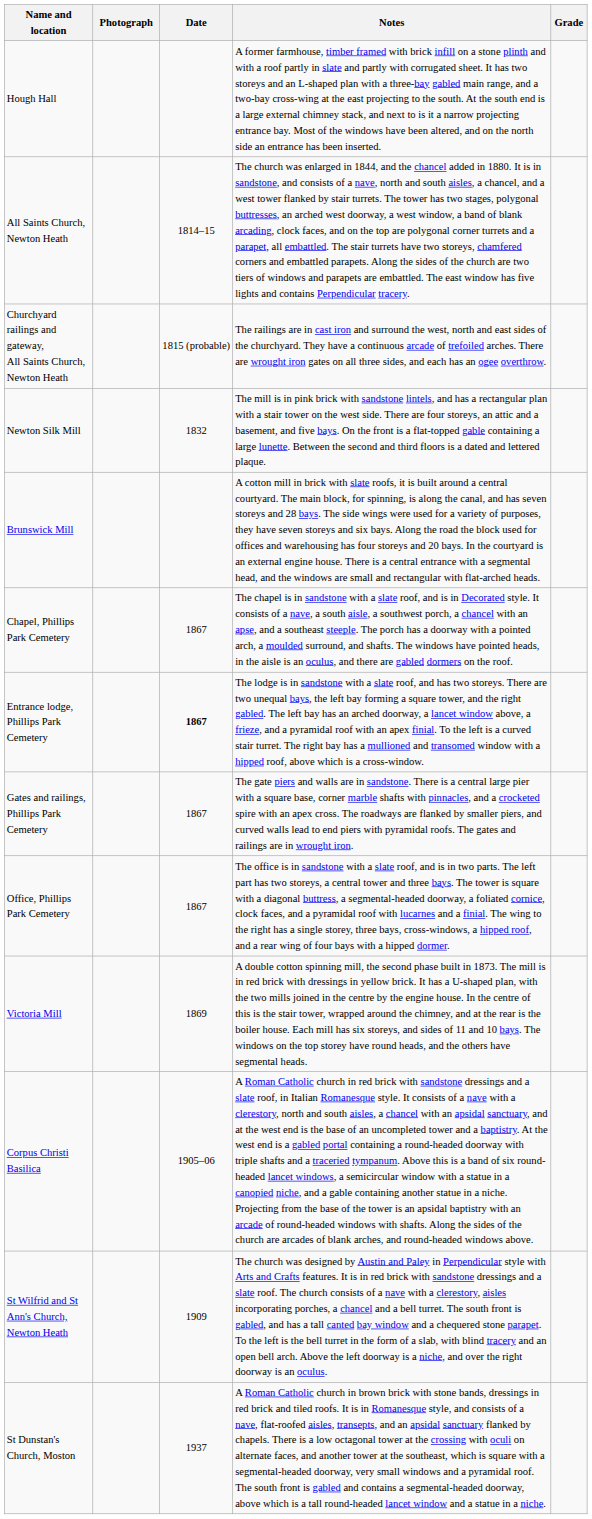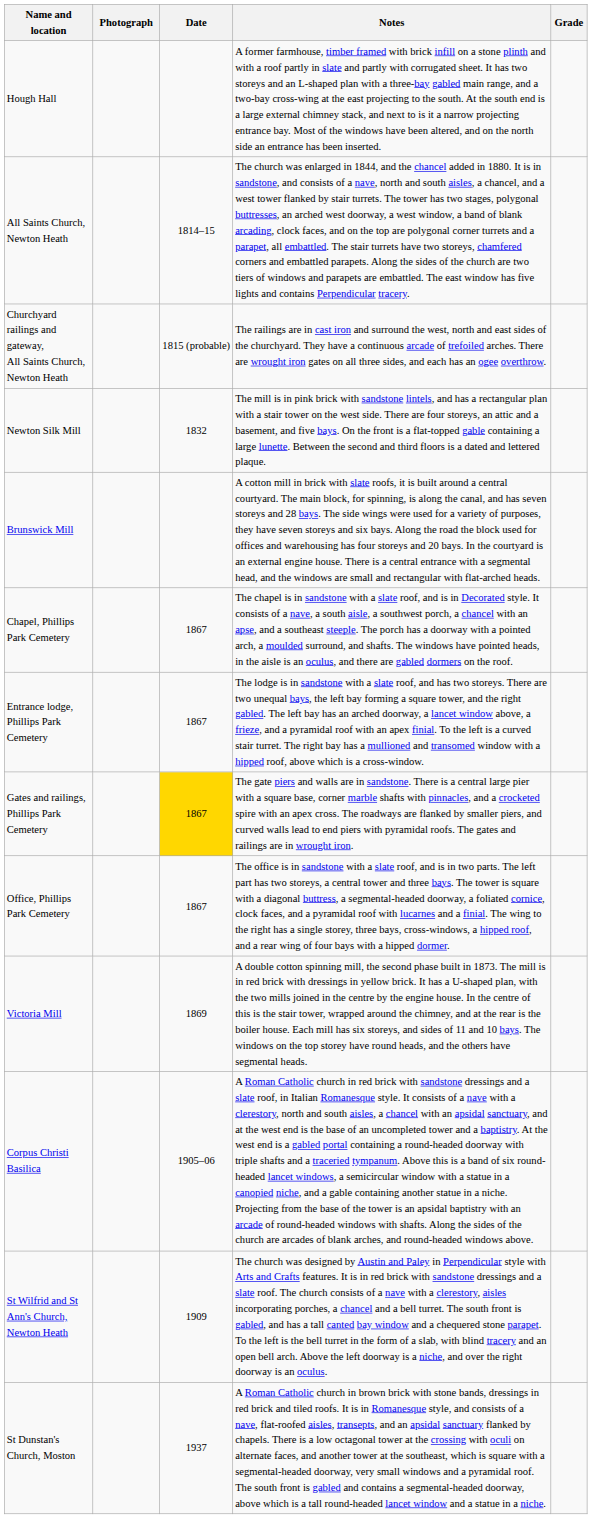(196, 722) bold -> (196, 722) normal
(196, 814) no background -> (196, 814) gold background
